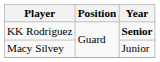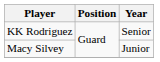(137, 31) bold -> (136, 31) normal
